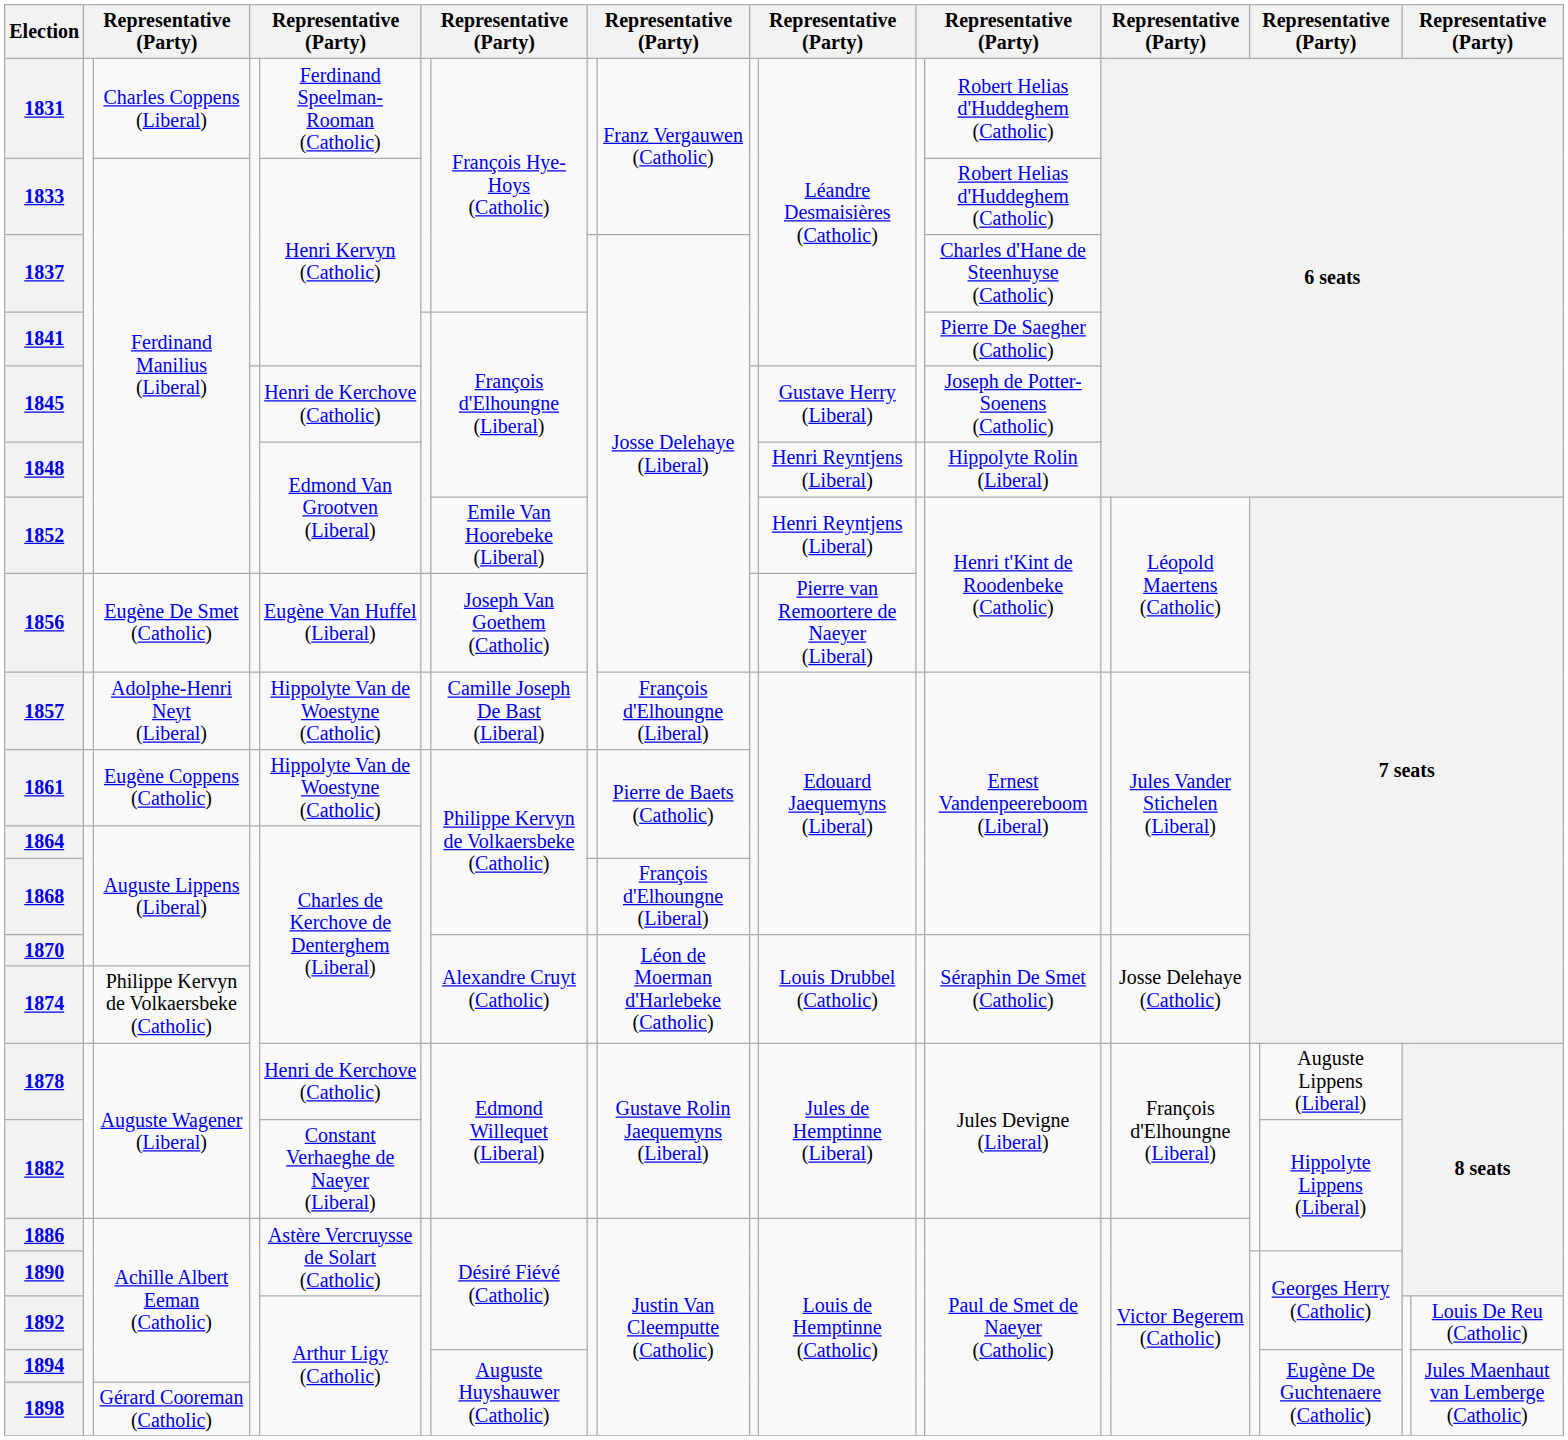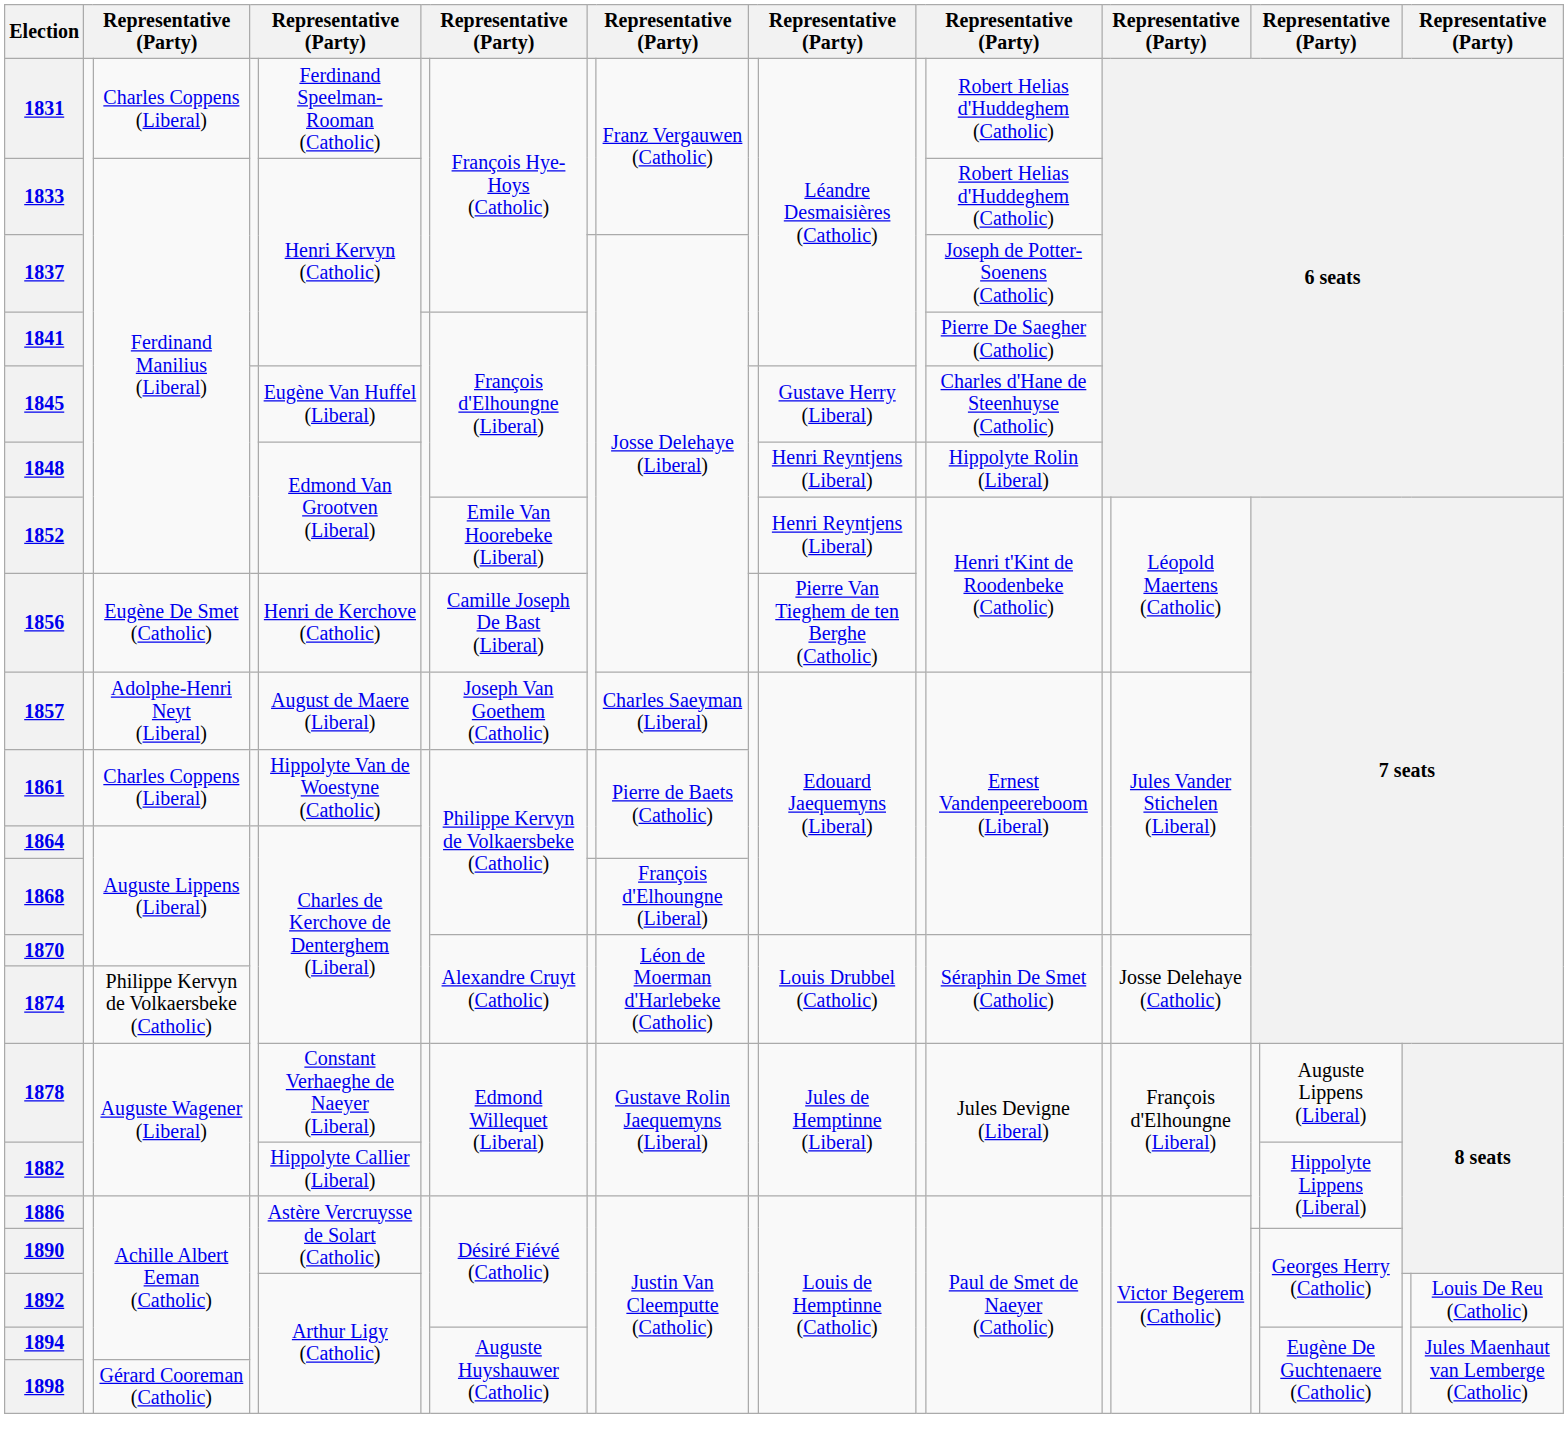(1013, 273) Charles d'Hane de Steenhuyse (Catholic) -> (1013, 273) Joseph de Potter-Soenens (Catholic)
(340, 403) Henri de Kerchove (Catholic) -> (340, 403) Eugène Van Huffel (Liberal)
(1013, 403) Joseph de Potter-Soenens (Catholic) -> (1013, 403) Charles d'Hane de Steenhuyse (Catholic)
(340, 622) Eugène Van Huffel (Liberal) -> (340, 622) Henri de Kerchove (Catholic)
(509, 622) Joseph Van Goethem (Catholic) -> (508, 622) Camille Joseph De Bast (Liberal)
(837, 622) Pierre van Remoortere de Naeyer (Liberal) -> (837, 622) Pierre Van Tieghem de ten Berghe (Catholic)
(340, 710) Hippolyte Van de Woestyne (Catholic) -> (340, 710) August de Maere (Liberal)
(509, 710) Camille Joseph De Bast (Liberal) -> (508, 710) Joseph Van Goethem (Catholic)
(673, 710) François d'Elhoungne (Liberal) -> (672, 710) Charles Saeyman (Liberal)
(171, 787) Eugène Coppens (Catholic) -> (171, 787) Charles Coppens (Liberal)
(340, 1081) Henri de Kerchove (Catholic) -> (340, 1092) Constant Verhaeghe de Naeyer (Liberal)
(340, 1169) Constant Verhaeghe de Naeyer (Liberal) -> (340, 1169) Hippolyte Callier (Liberal)
